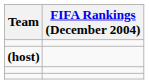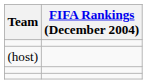(23, 56) bold -> (23, 56) normal
